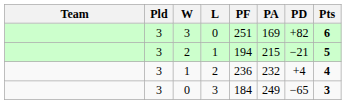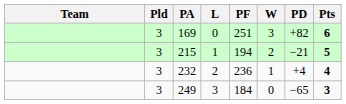columns swapped: (187, 14) <-> (271, 14)
